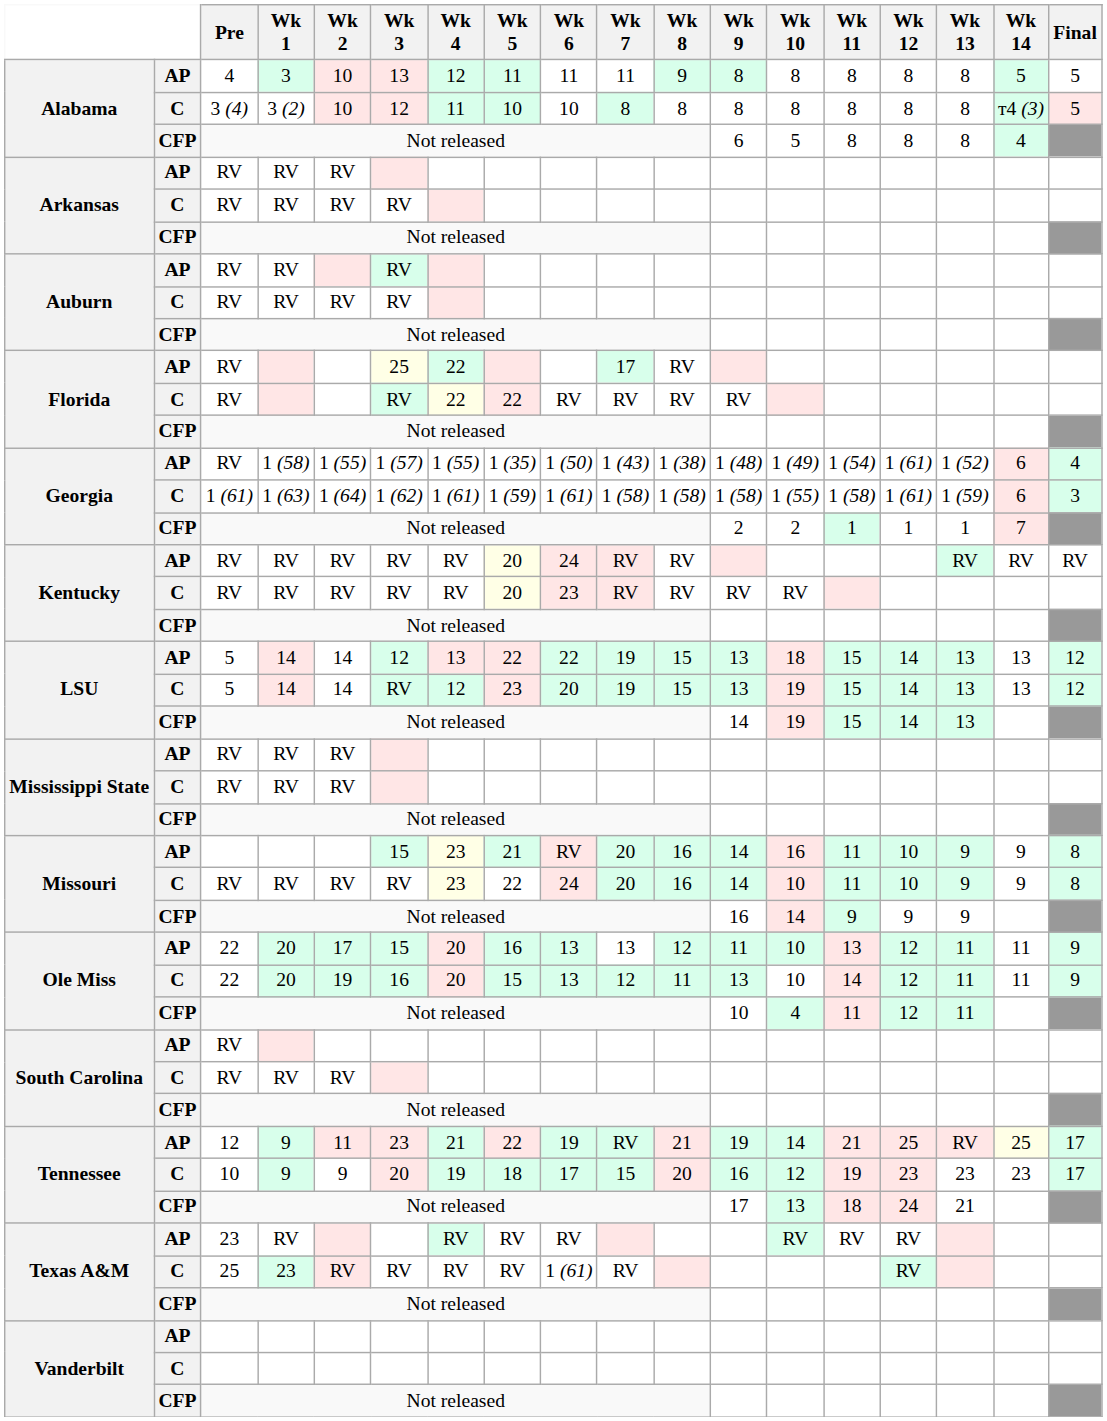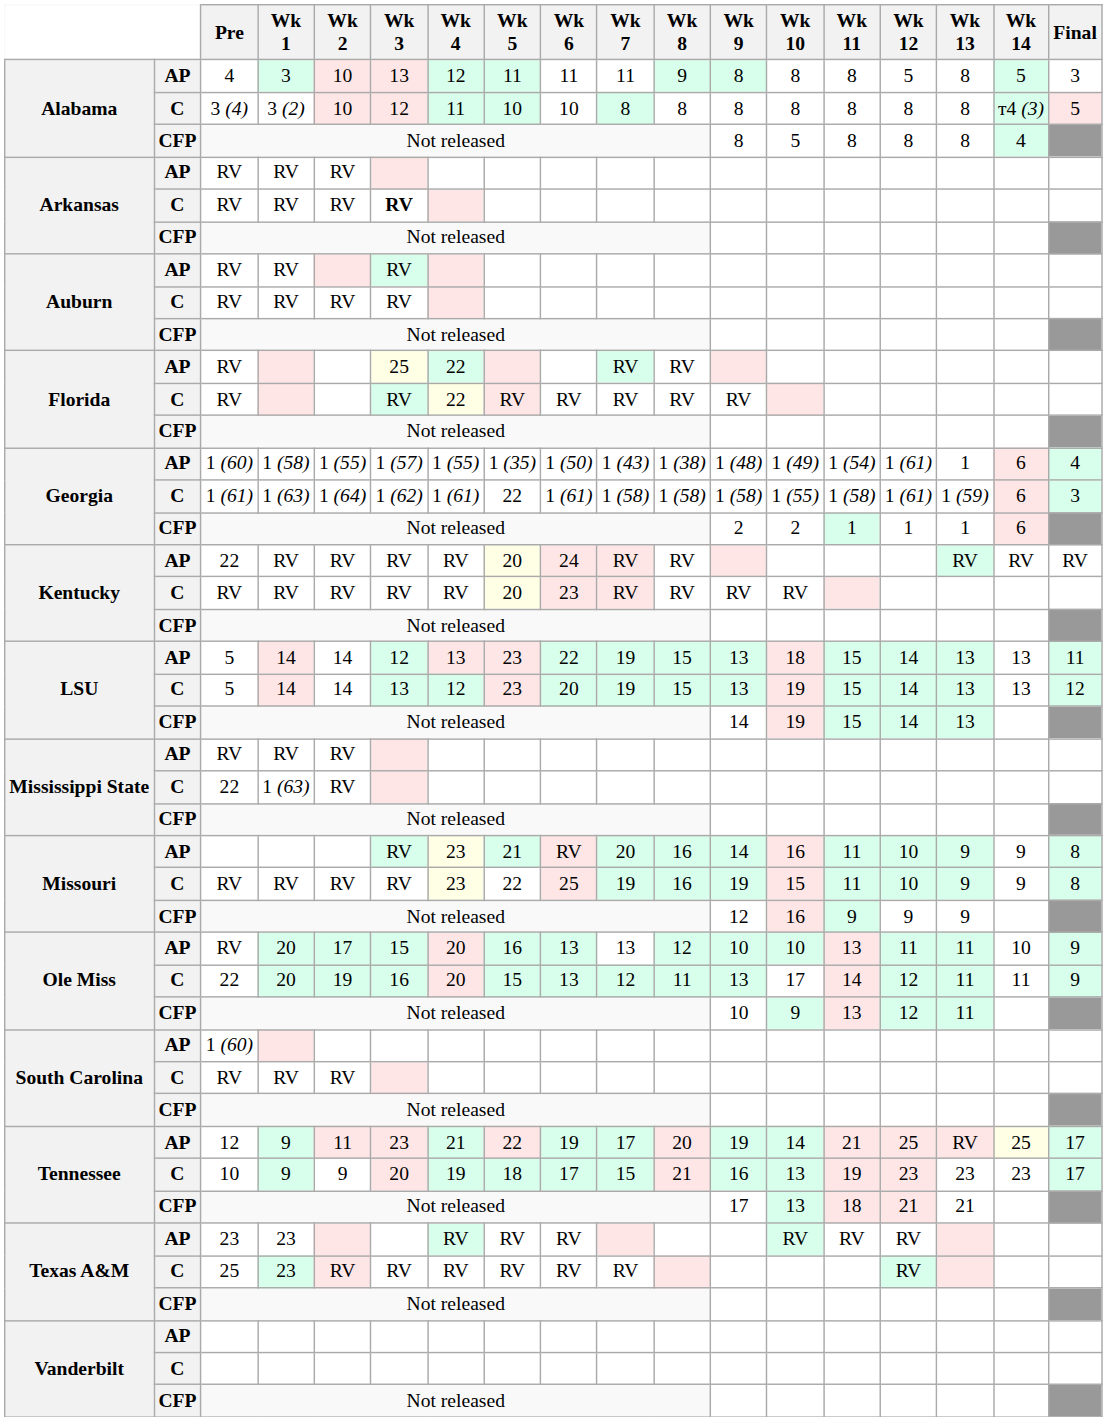(908, 75) 8 -> (908, 75) 5
(1075, 75) 5 -> (1075, 75) 3
(739, 140) 6 -> (739, 140) 8
(399, 204) normal -> (399, 204) bold
(625, 366) 17 -> (626, 366) RV
(512, 398) 22 -> (512, 398) RV
(229, 463) RV -> (229, 463) 1 (60)
(965, 463) 1 (52) -> (965, 463) 1
(512, 495) 1 (59) -> (512, 495) 22
(1021, 527) 7 -> (1021, 527) 6
(229, 560) RV -> (229, 560) 22
(512, 657) 22 -> (512, 657) 23
(1075, 657) 12 -> (1075, 657) 11
(399, 689) RV -> (399, 689) 13
(229, 786) RV -> (229, 786) 22
(286, 786) RV -> (286, 786) 1 (63)
(399, 851) 15 -> (399, 851) RV
(569, 883) 24 -> (569, 883) 25
(625, 883) 20 -> (625, 883) 19
(739, 883) 14 -> (739, 883) 19
(795, 883) 10 -> (795, 883) 15
(739, 915) 16 -> (739, 915) 12
(795, 915) 14 -> (795, 915) 16
(229, 947) 22 -> (229, 947) RV
(739, 947) 11 -> (739, 947) 10
(908, 947) 12 -> (908, 947) 11
(1021, 947) 11 -> (1021, 947) 10
(795, 980) 10 -> (795, 980) 17
(795, 1012) 4 -> (795, 1012) 9
(852, 1012) 11 -> (852, 1012) 13
(229, 1044) RV -> (229, 1044) 1 (60)
(626, 1141) RV -> (625, 1141) 17
(682, 1141) 21 -> (682, 1141) 20
(682, 1174) 20 -> (682, 1174) 21
(795, 1174) 12 -> (795, 1174) 13
(908, 1206) 24 -> (908, 1206) 21
(286, 1238) RV -> (286, 1238) 23
(569, 1271) 1 (61) -> (569, 1271) RV
